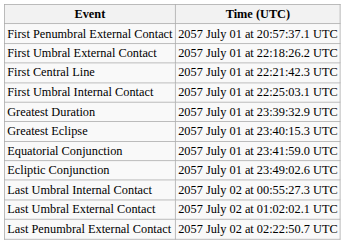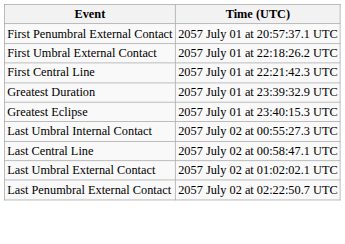- row: (80, 92)
- row: (65, 151)
- row: (58, 170)
+ row: (50, 151)
